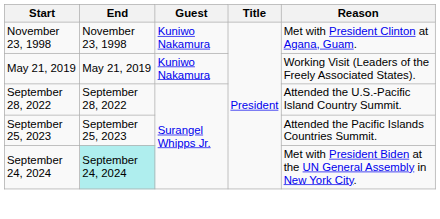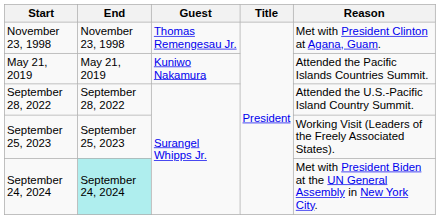(184, 37) Kuniwo Nakamura -> (195, 37) Thomas Remengesau Jr.
(356, 68) Working Visit (Leaders of the Freely Associated States). -> (362, 68) Attended the Pacific Islands Countries Summit.
(354, 130) Attended the Pacific Islands Countries Summit. -> (359, 136) Working Visit (Leaders of the Freely Associated States).
